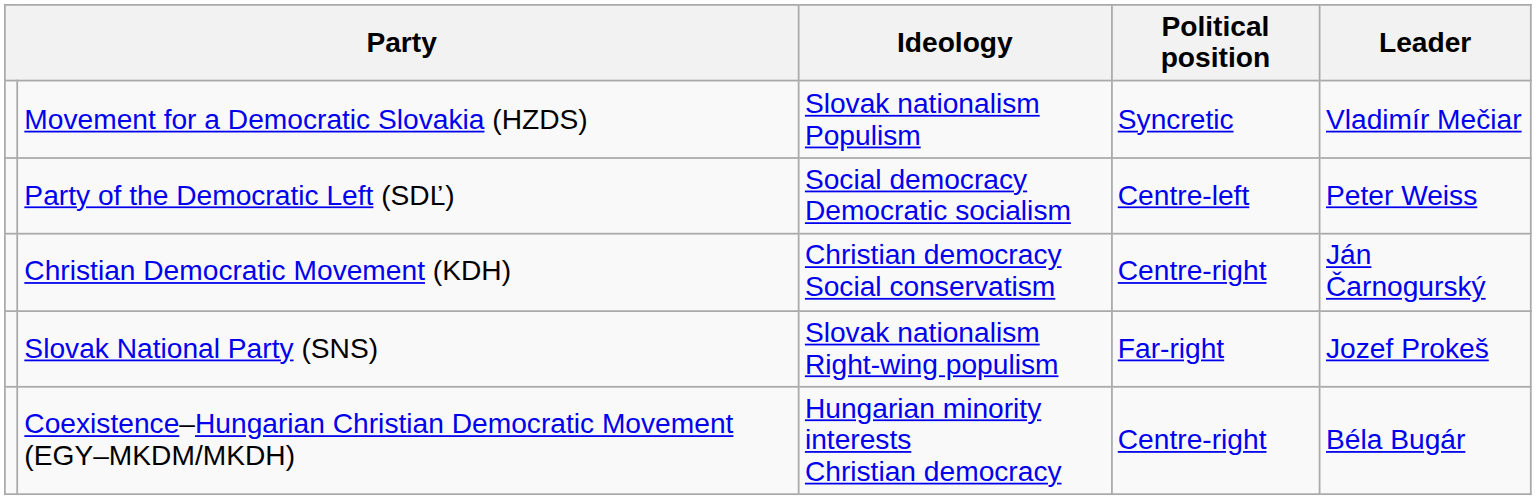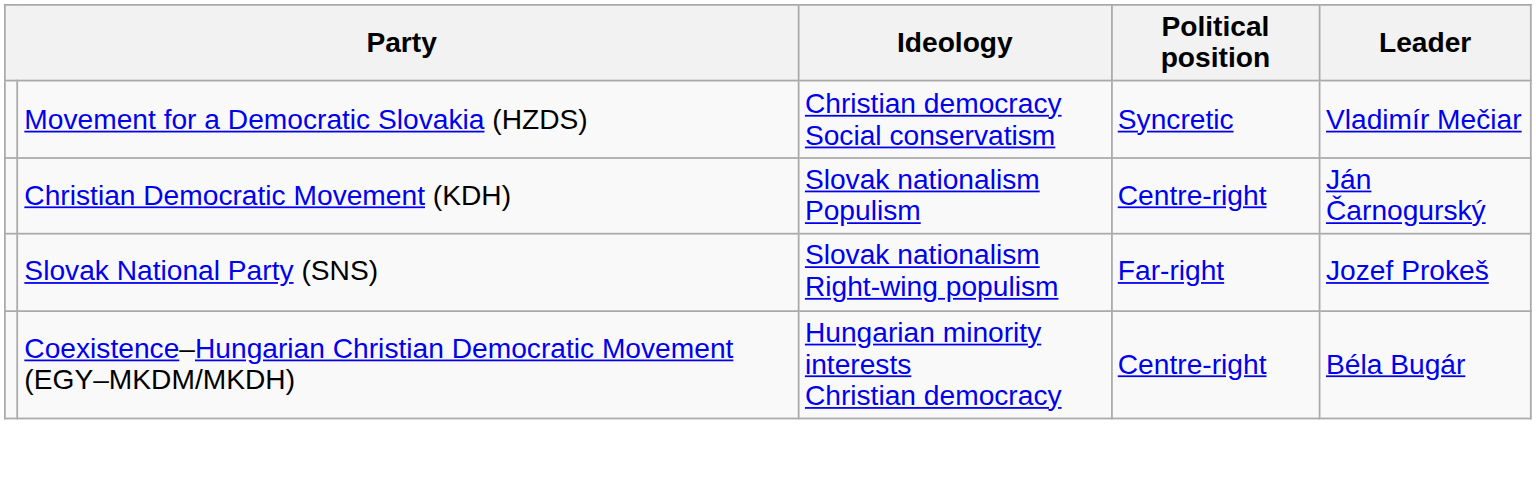(922, 119) Slovak nationalism Populism -> (933, 119) Christian democracy Social conservatism
- row: (240, 195)
(933, 271) Christian democracy Social conservatism -> (922, 195) Slovak nationalism Populism
